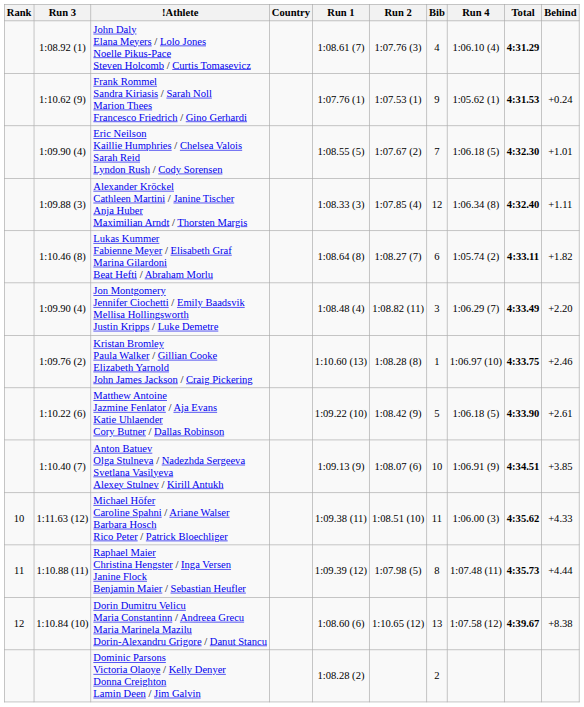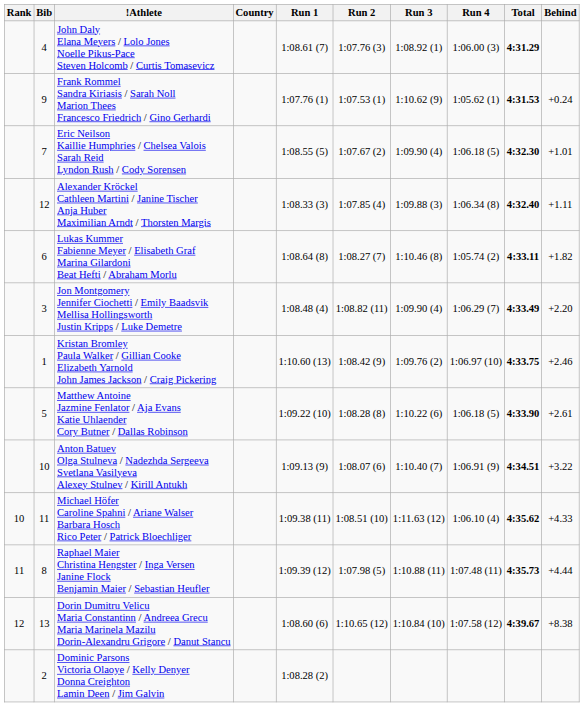columns swapped: (437, 12) <-> (62, 12)
(476, 47) 1:06.10 (4) -> (476, 47) 1:06.00 (3)
(398, 361) 1:08.28 (8) -> (362, 361) 1:08.42 (9)
(398, 414) 1:08.42 (9) -> (362, 414) 1:08.28 (8)
(560, 466) +3.85 -> (560, 466) +3.22
(476, 518) 1:06.00 (3) -> (476, 518) 1:06.10 (4)
